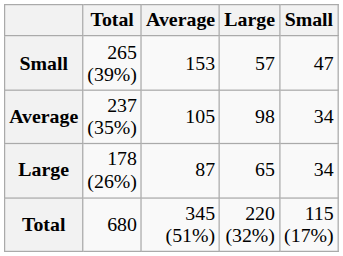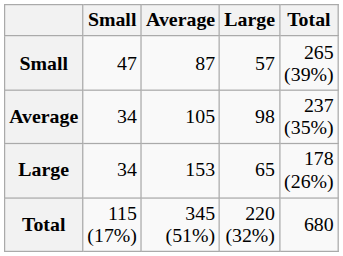columns swapped: (309, 20) <-> (112, 20)
(200, 62) 153 -> (205, 62) 87
(205, 170) 87 -> (200, 170) 153
